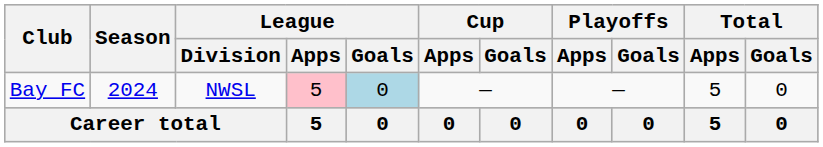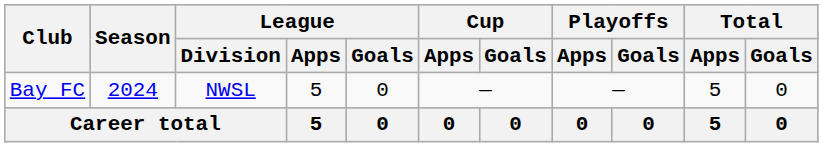(316, 90) pink background -> (316, 90) no background
(383, 90) lightblue background -> (383, 90) no background
